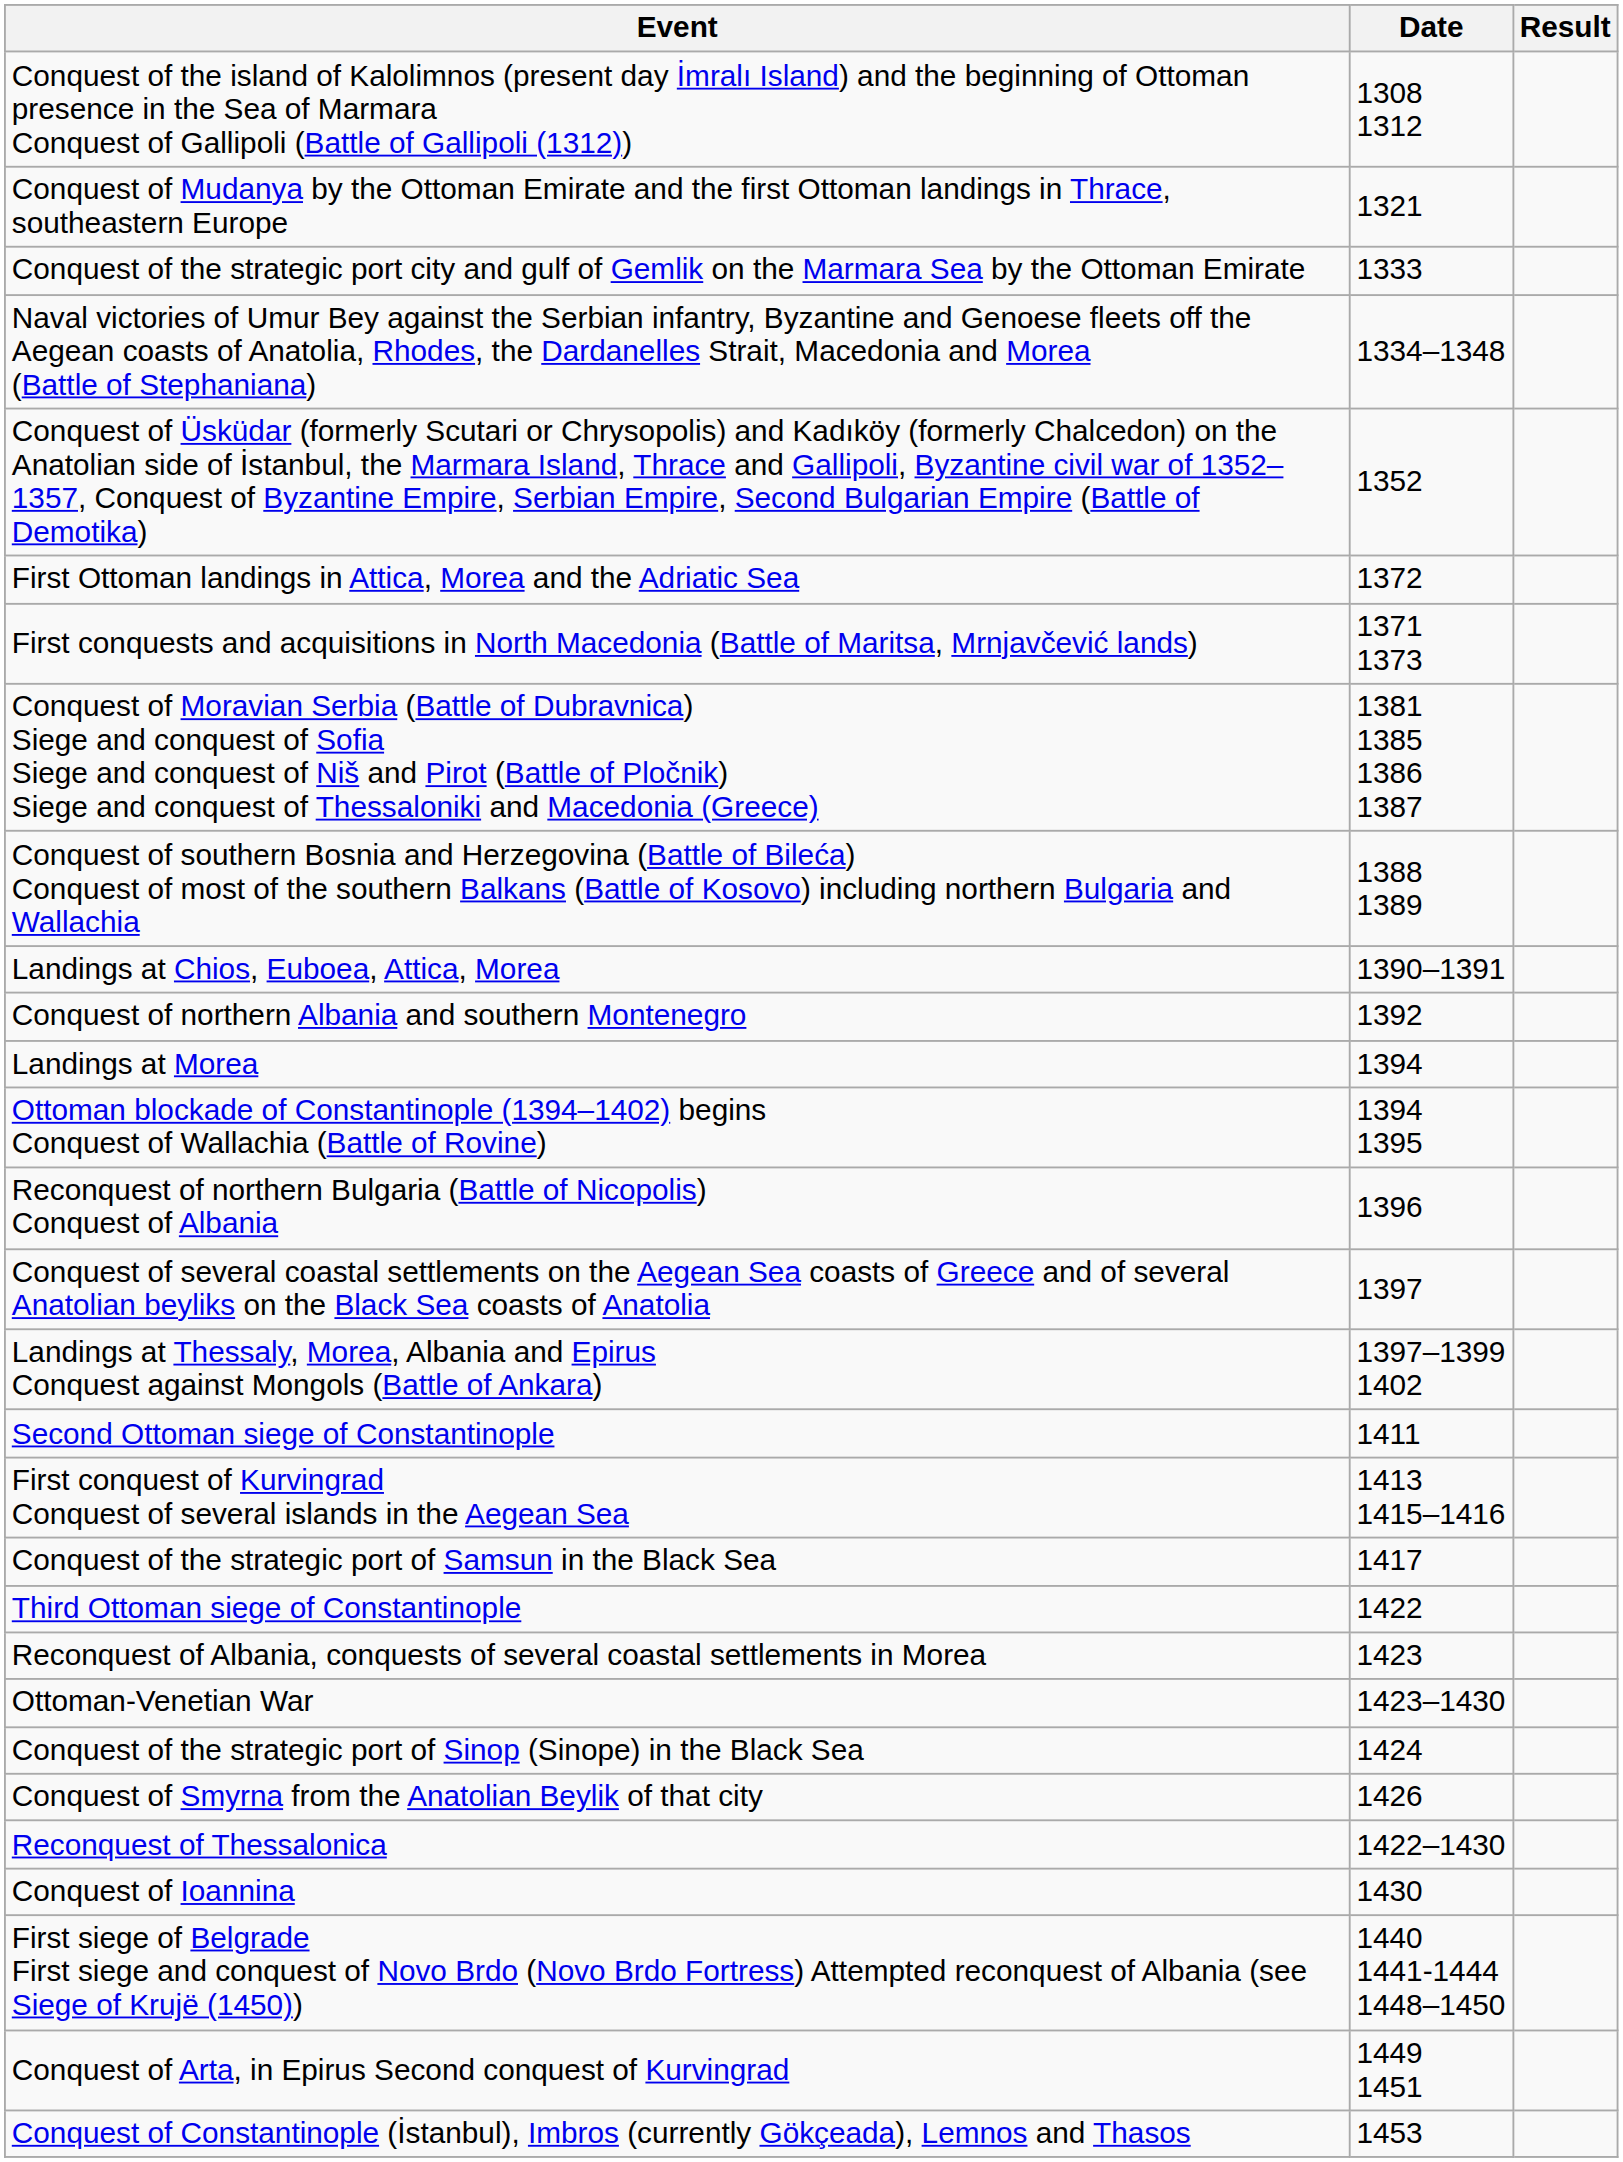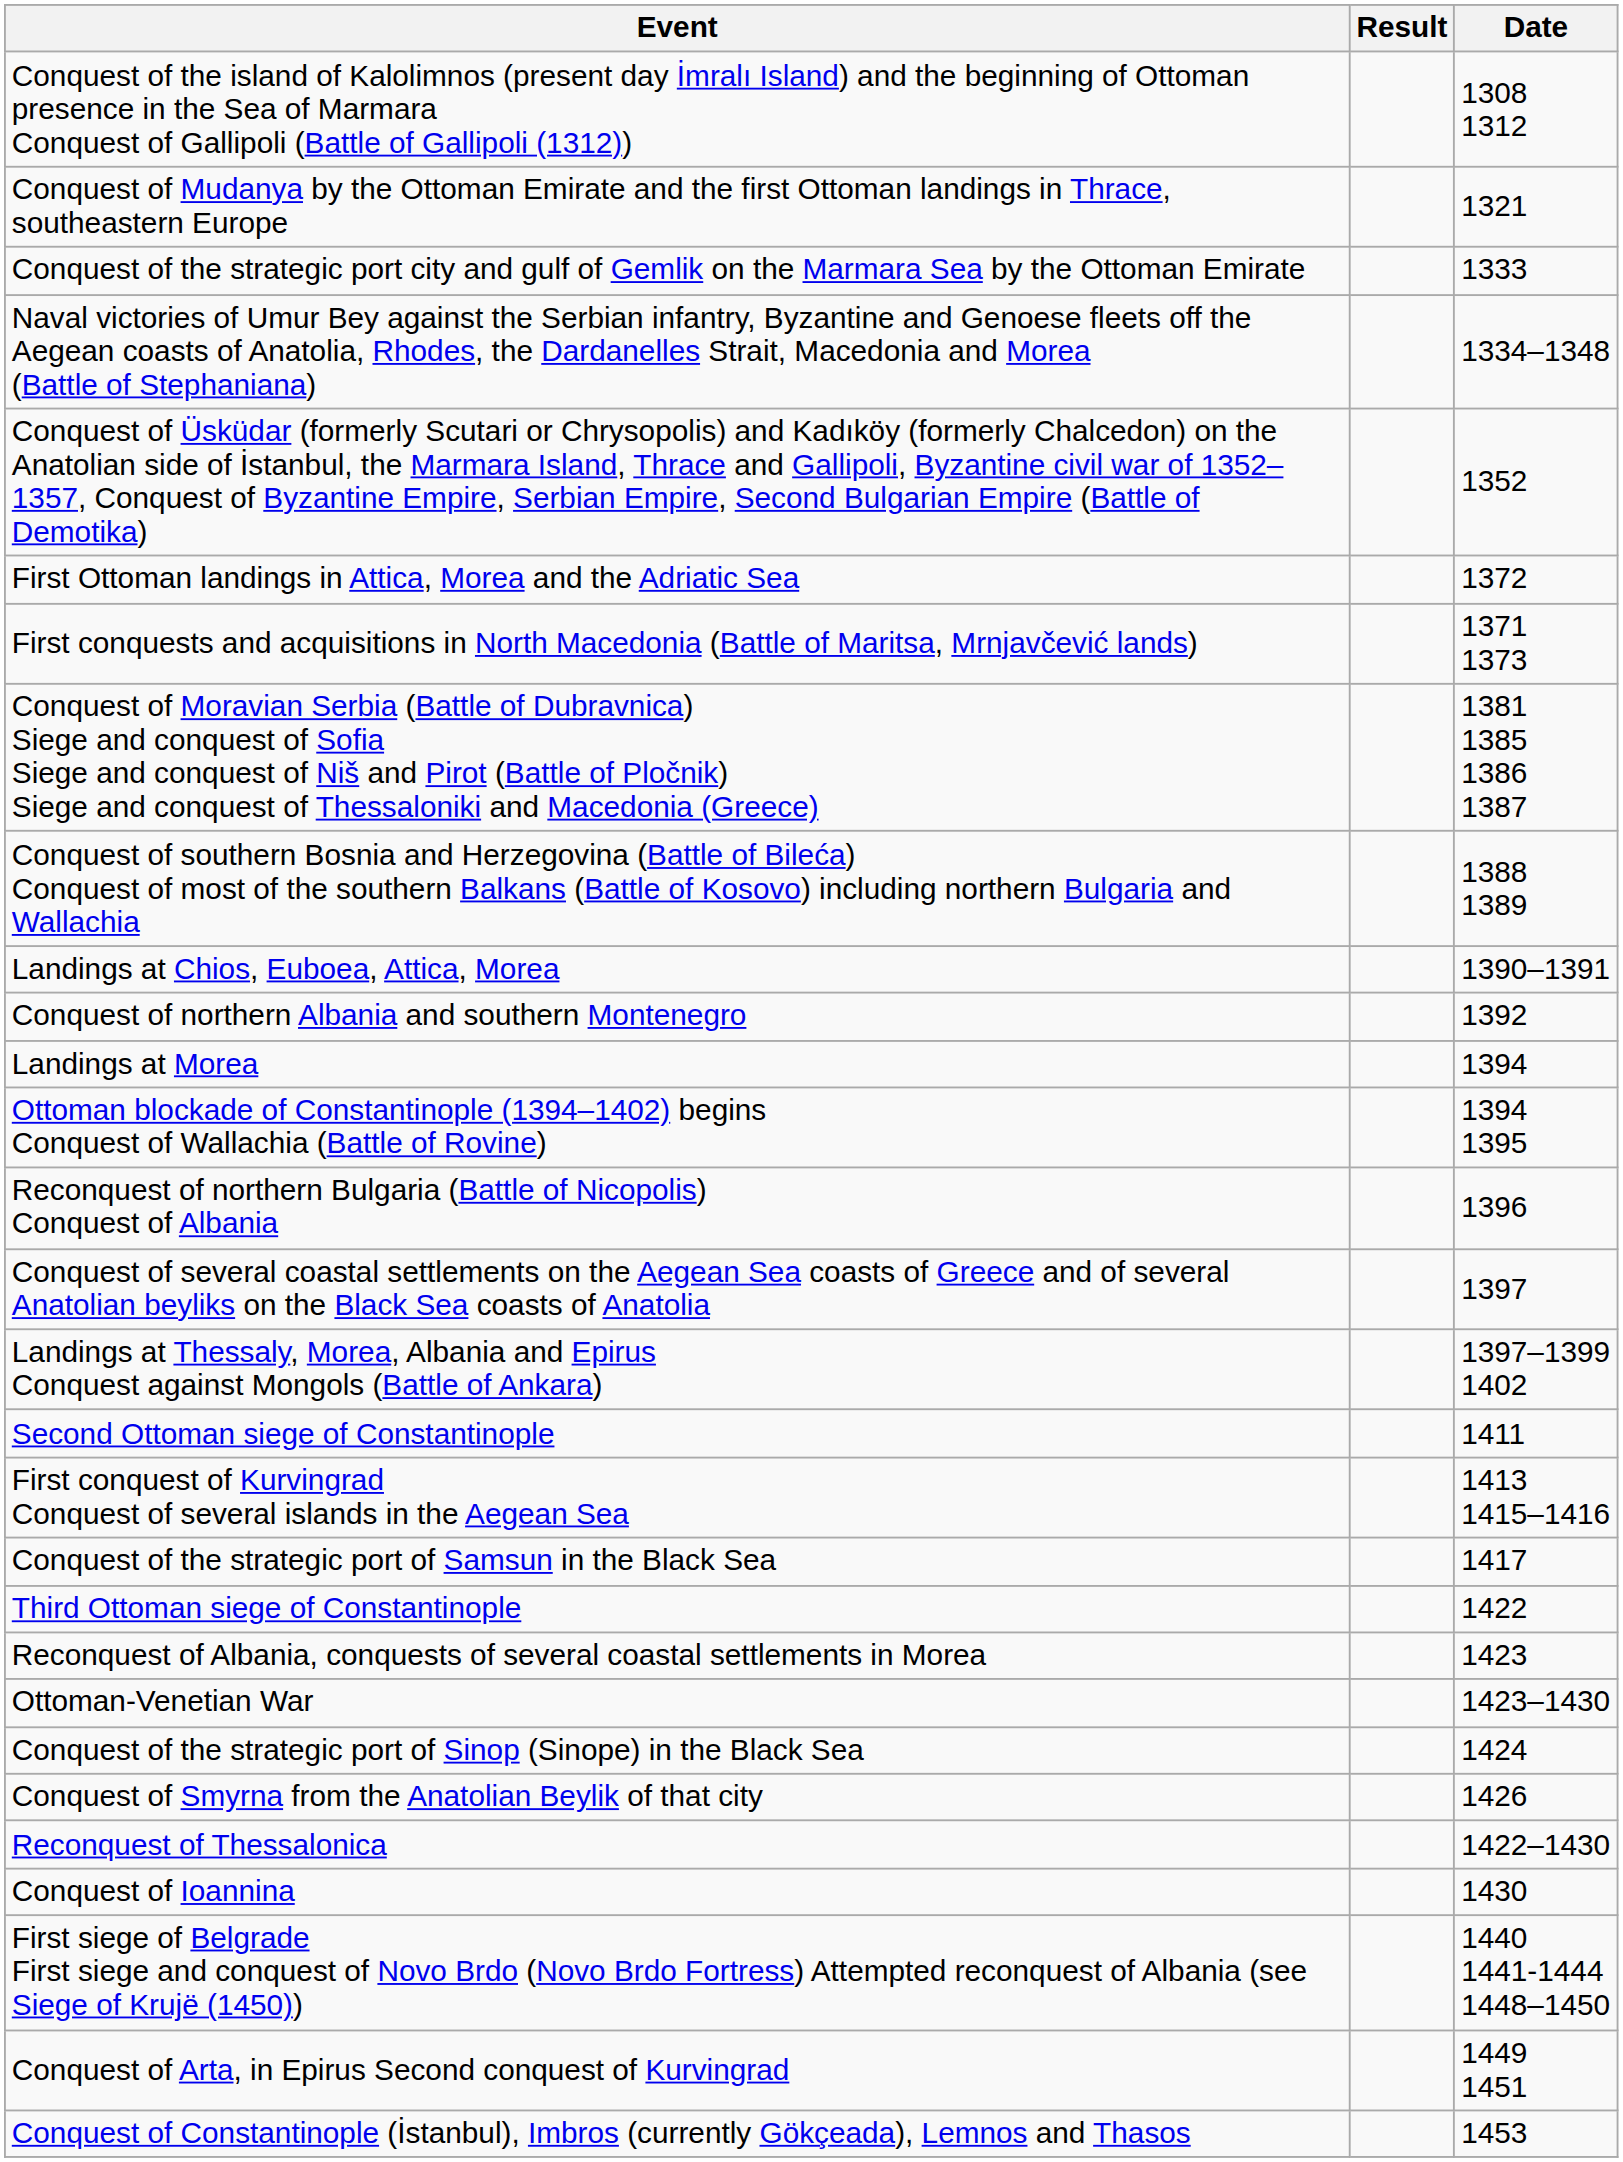columns swapped: (1431, 28) <-> (1565, 28)
